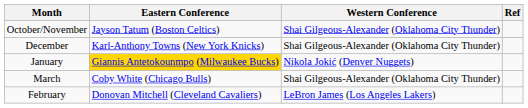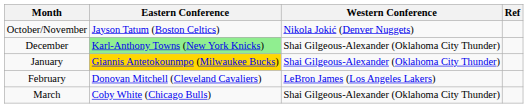(392, 29) Shai Gilgeous-Alexander (Oklahoma City Thunder) -> (349, 29) Nikola Jokić (Denver Nuggets)
(178, 45) no background -> (178, 45) lightgreen background
(349, 62) Nikola Jokić (Denver Nuggets) -> (392, 62) Shai Gilgeous-Alexander (Oklahoma City Thunder)
rows swapped: (47, 95) <-> (47, 78)
